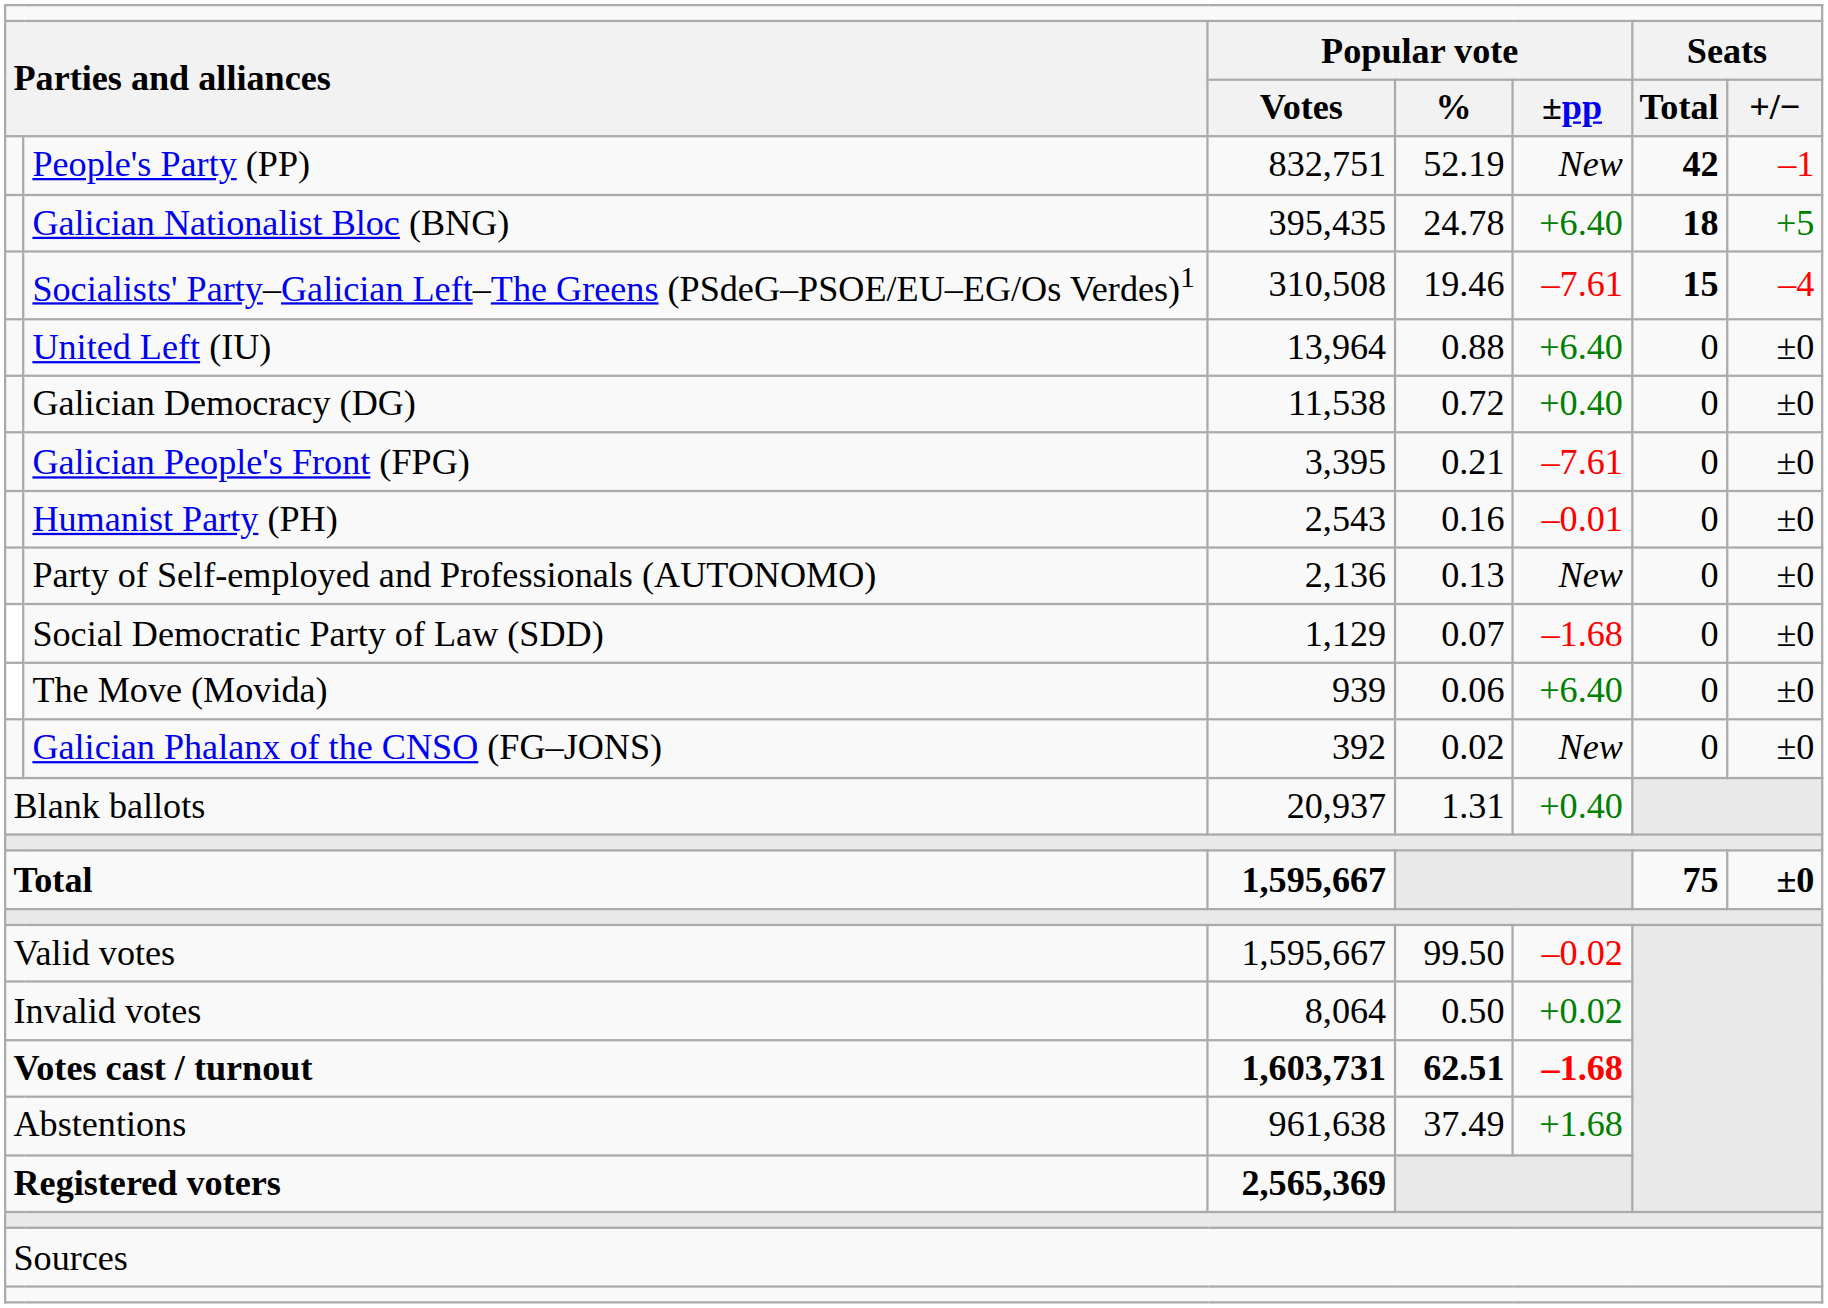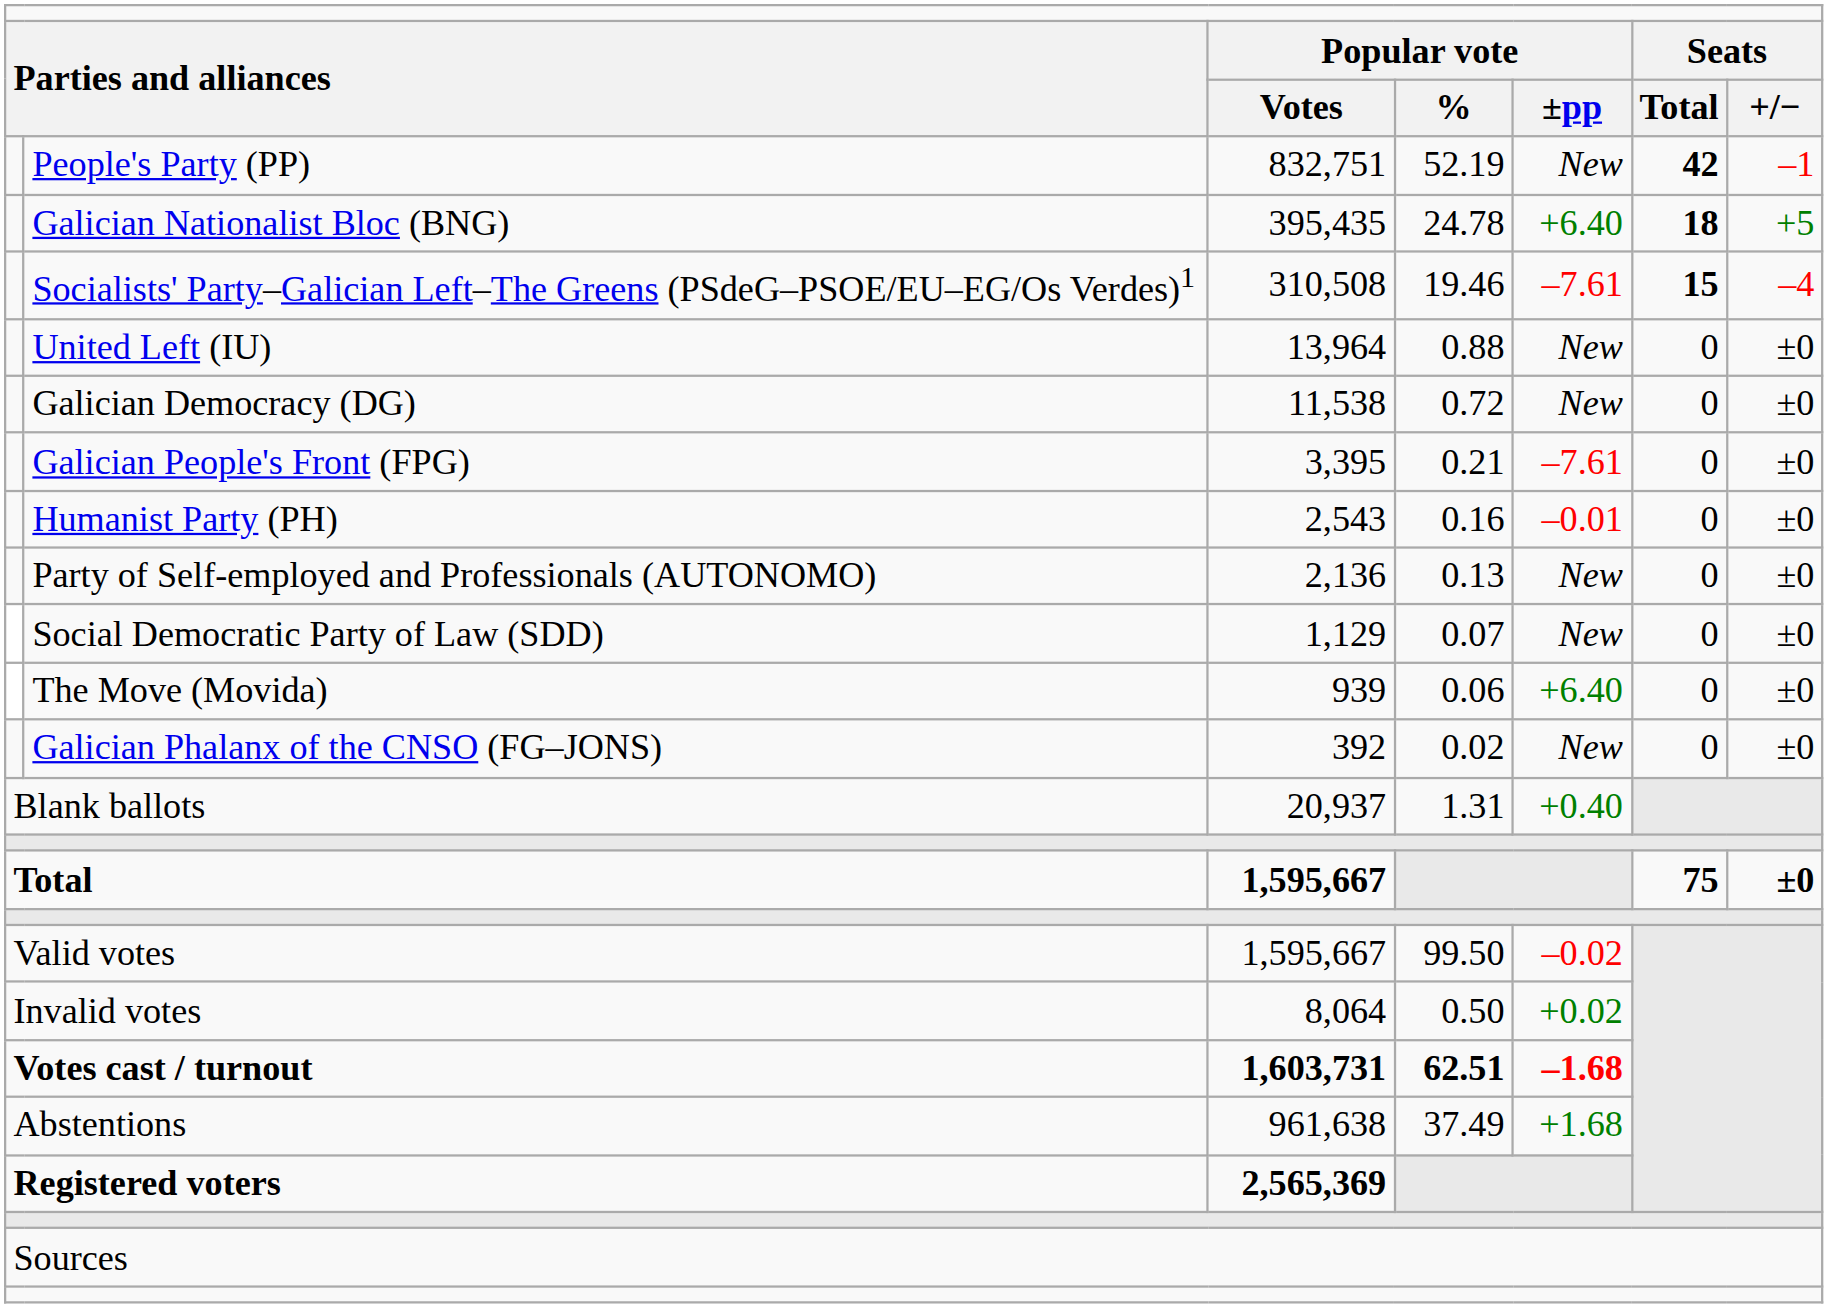(1581, 346) +6.40 -> (1591, 346) New
(1581, 403) +0.40 -> (1591, 403) New
(1582, 633) –1.68 -> (1591, 633) New
